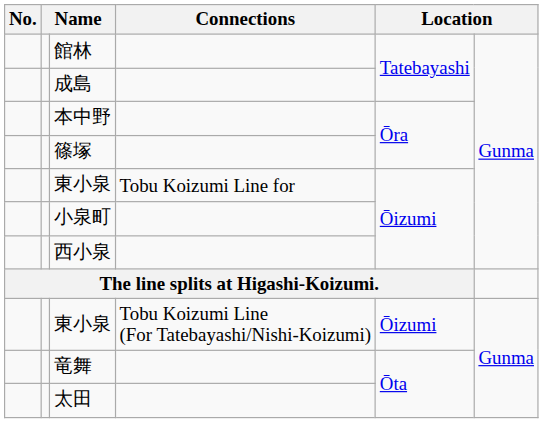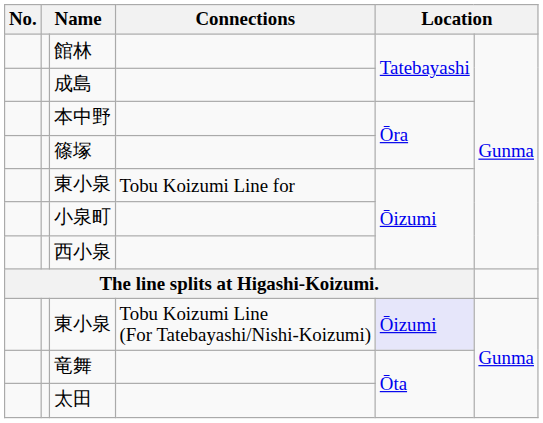(408, 324) no background -> (408, 324) lavender background
